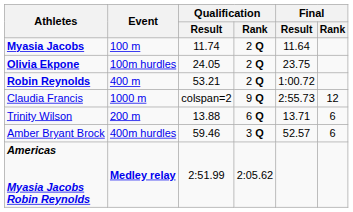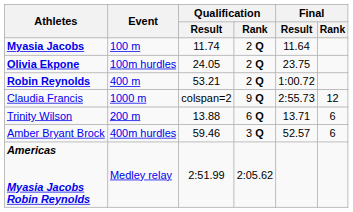(143, 175) bold -> (141, 175) normal
